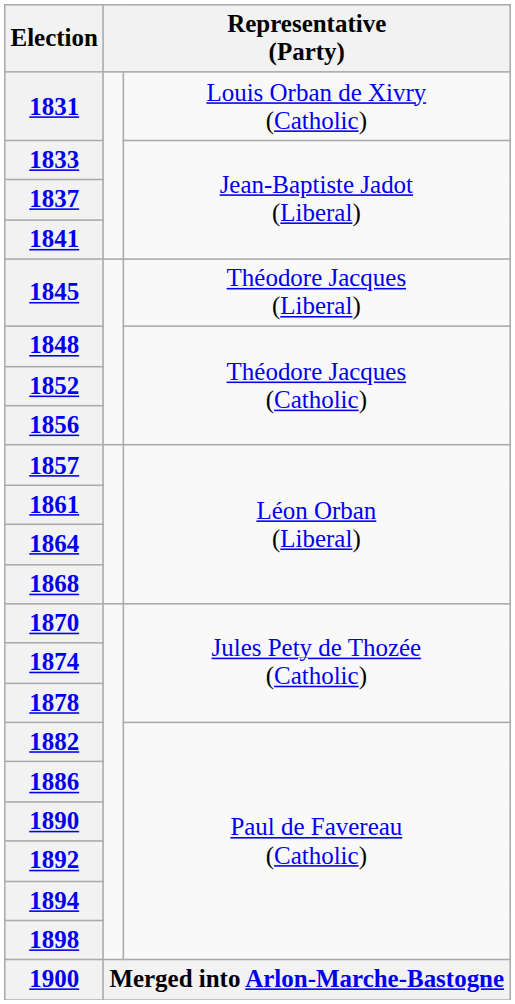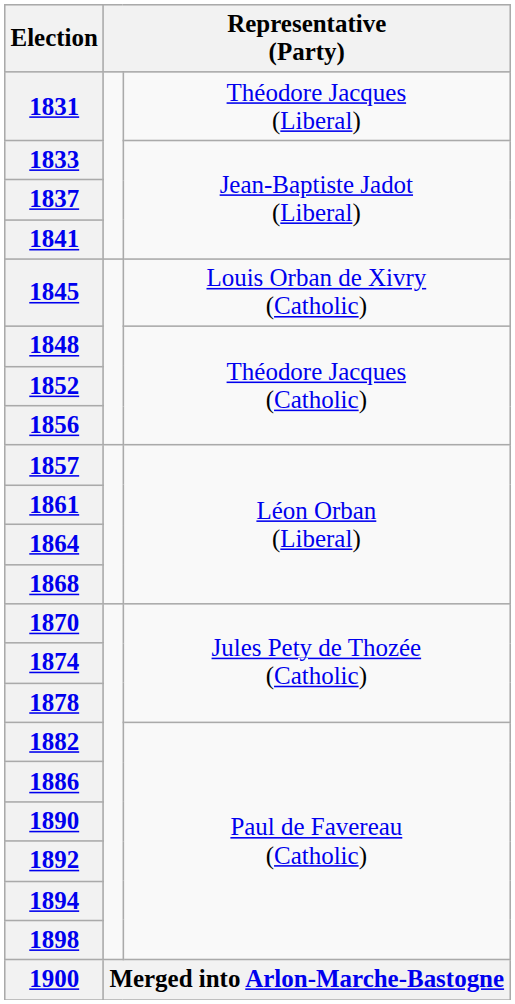(316, 105) Louis Orban de Xivry (Catholic) -> (316, 105) Théodore Jacques (Liberal)
(316, 292) Théodore Jacques (Liberal) -> (316, 292) Louis Orban de Xivry (Catholic)
